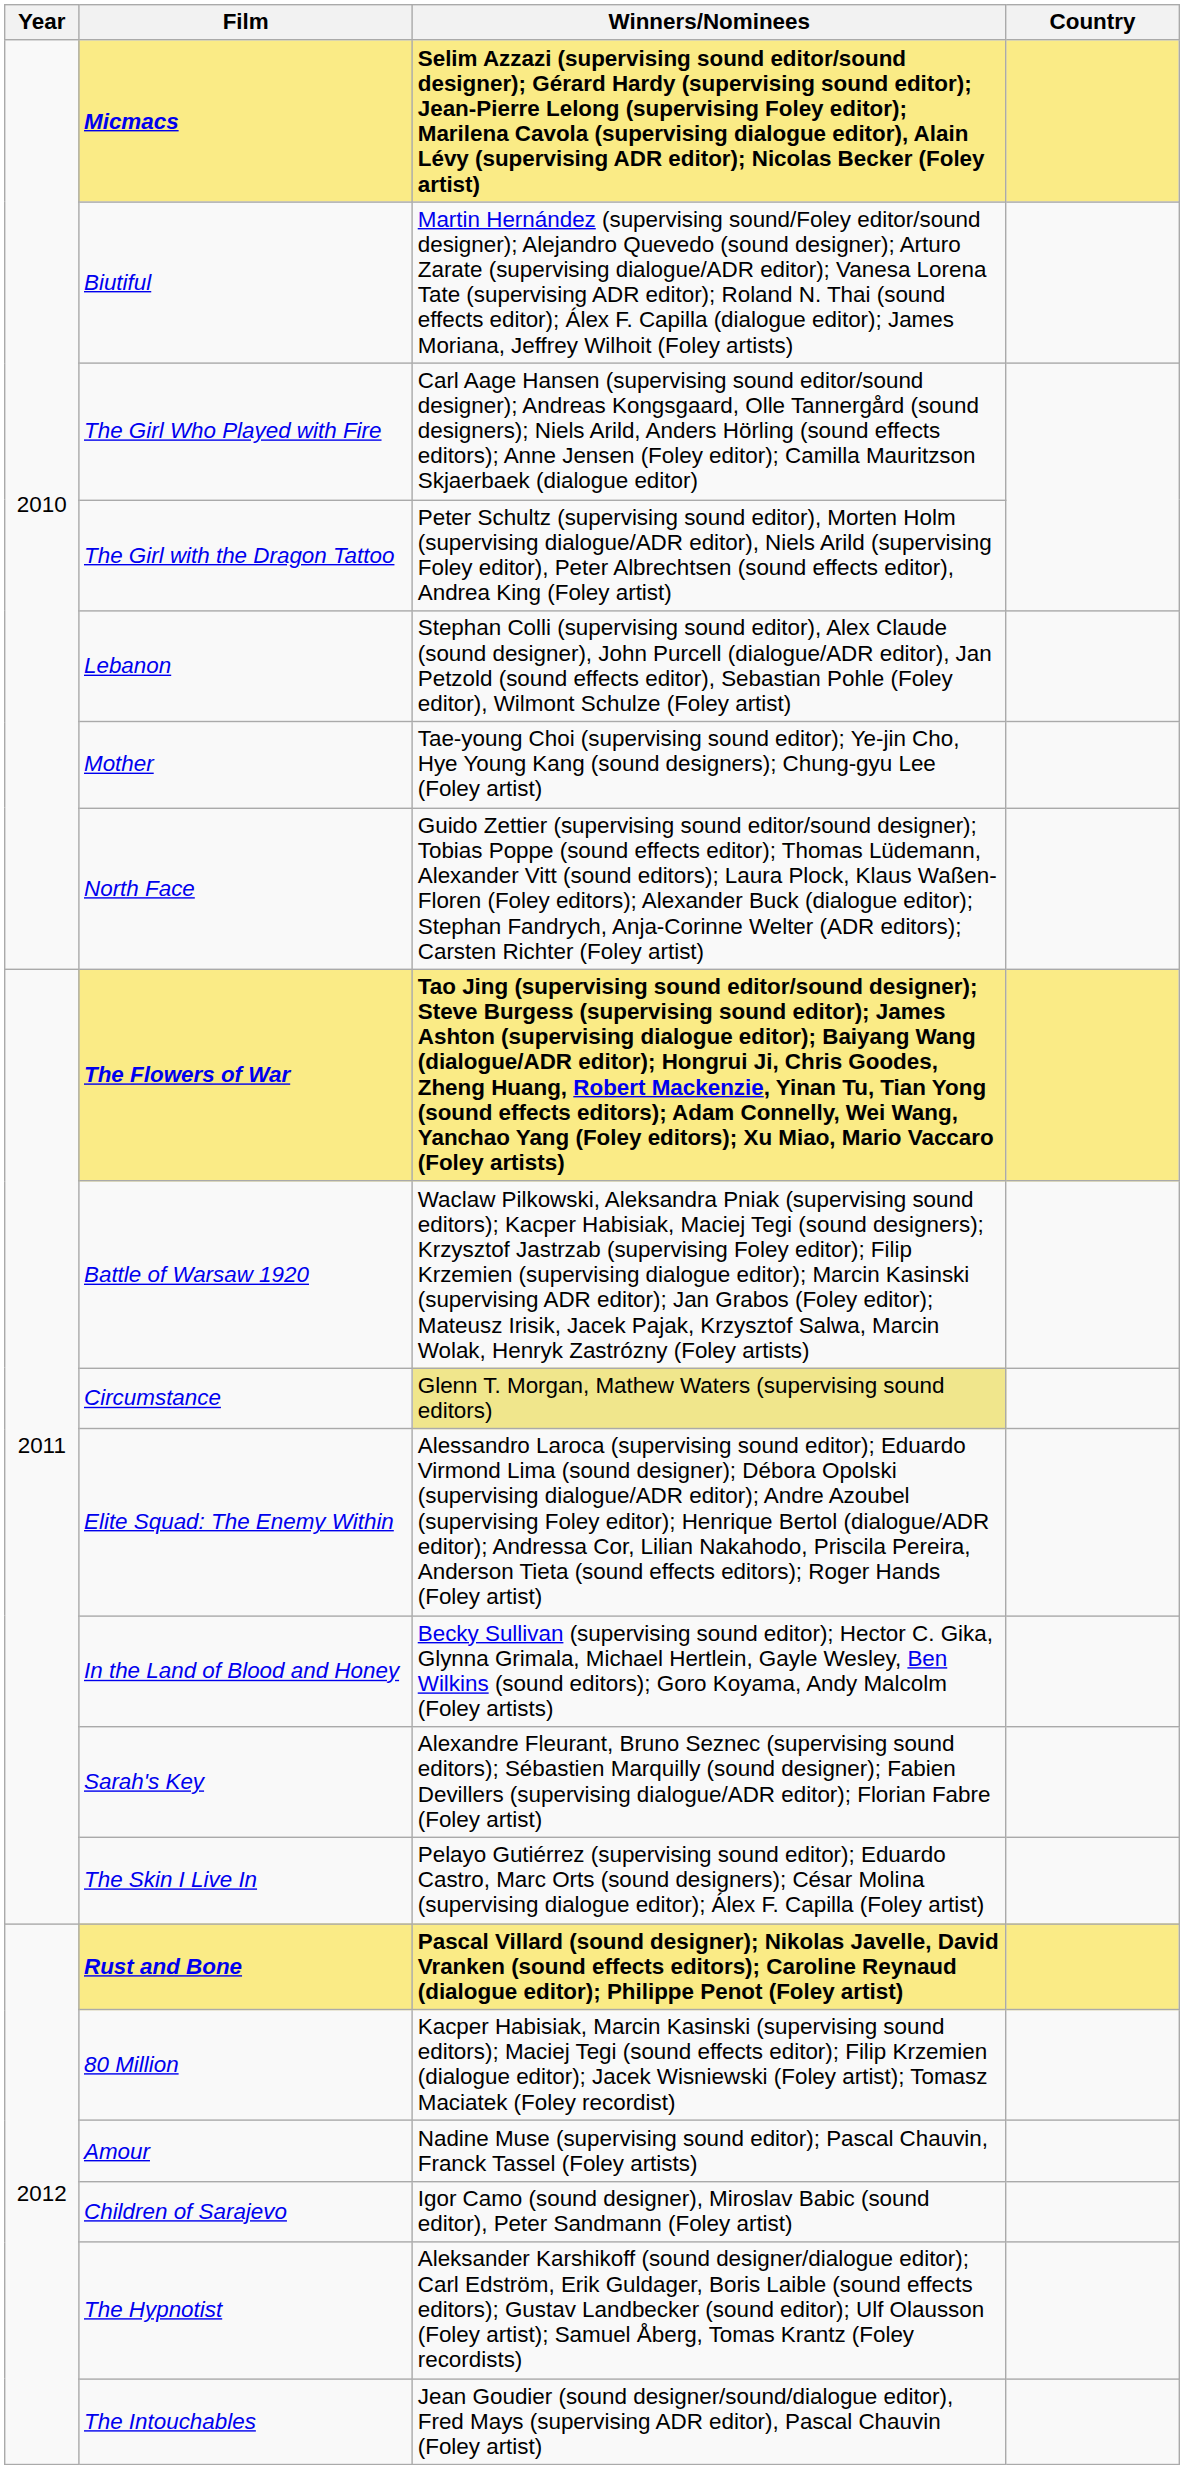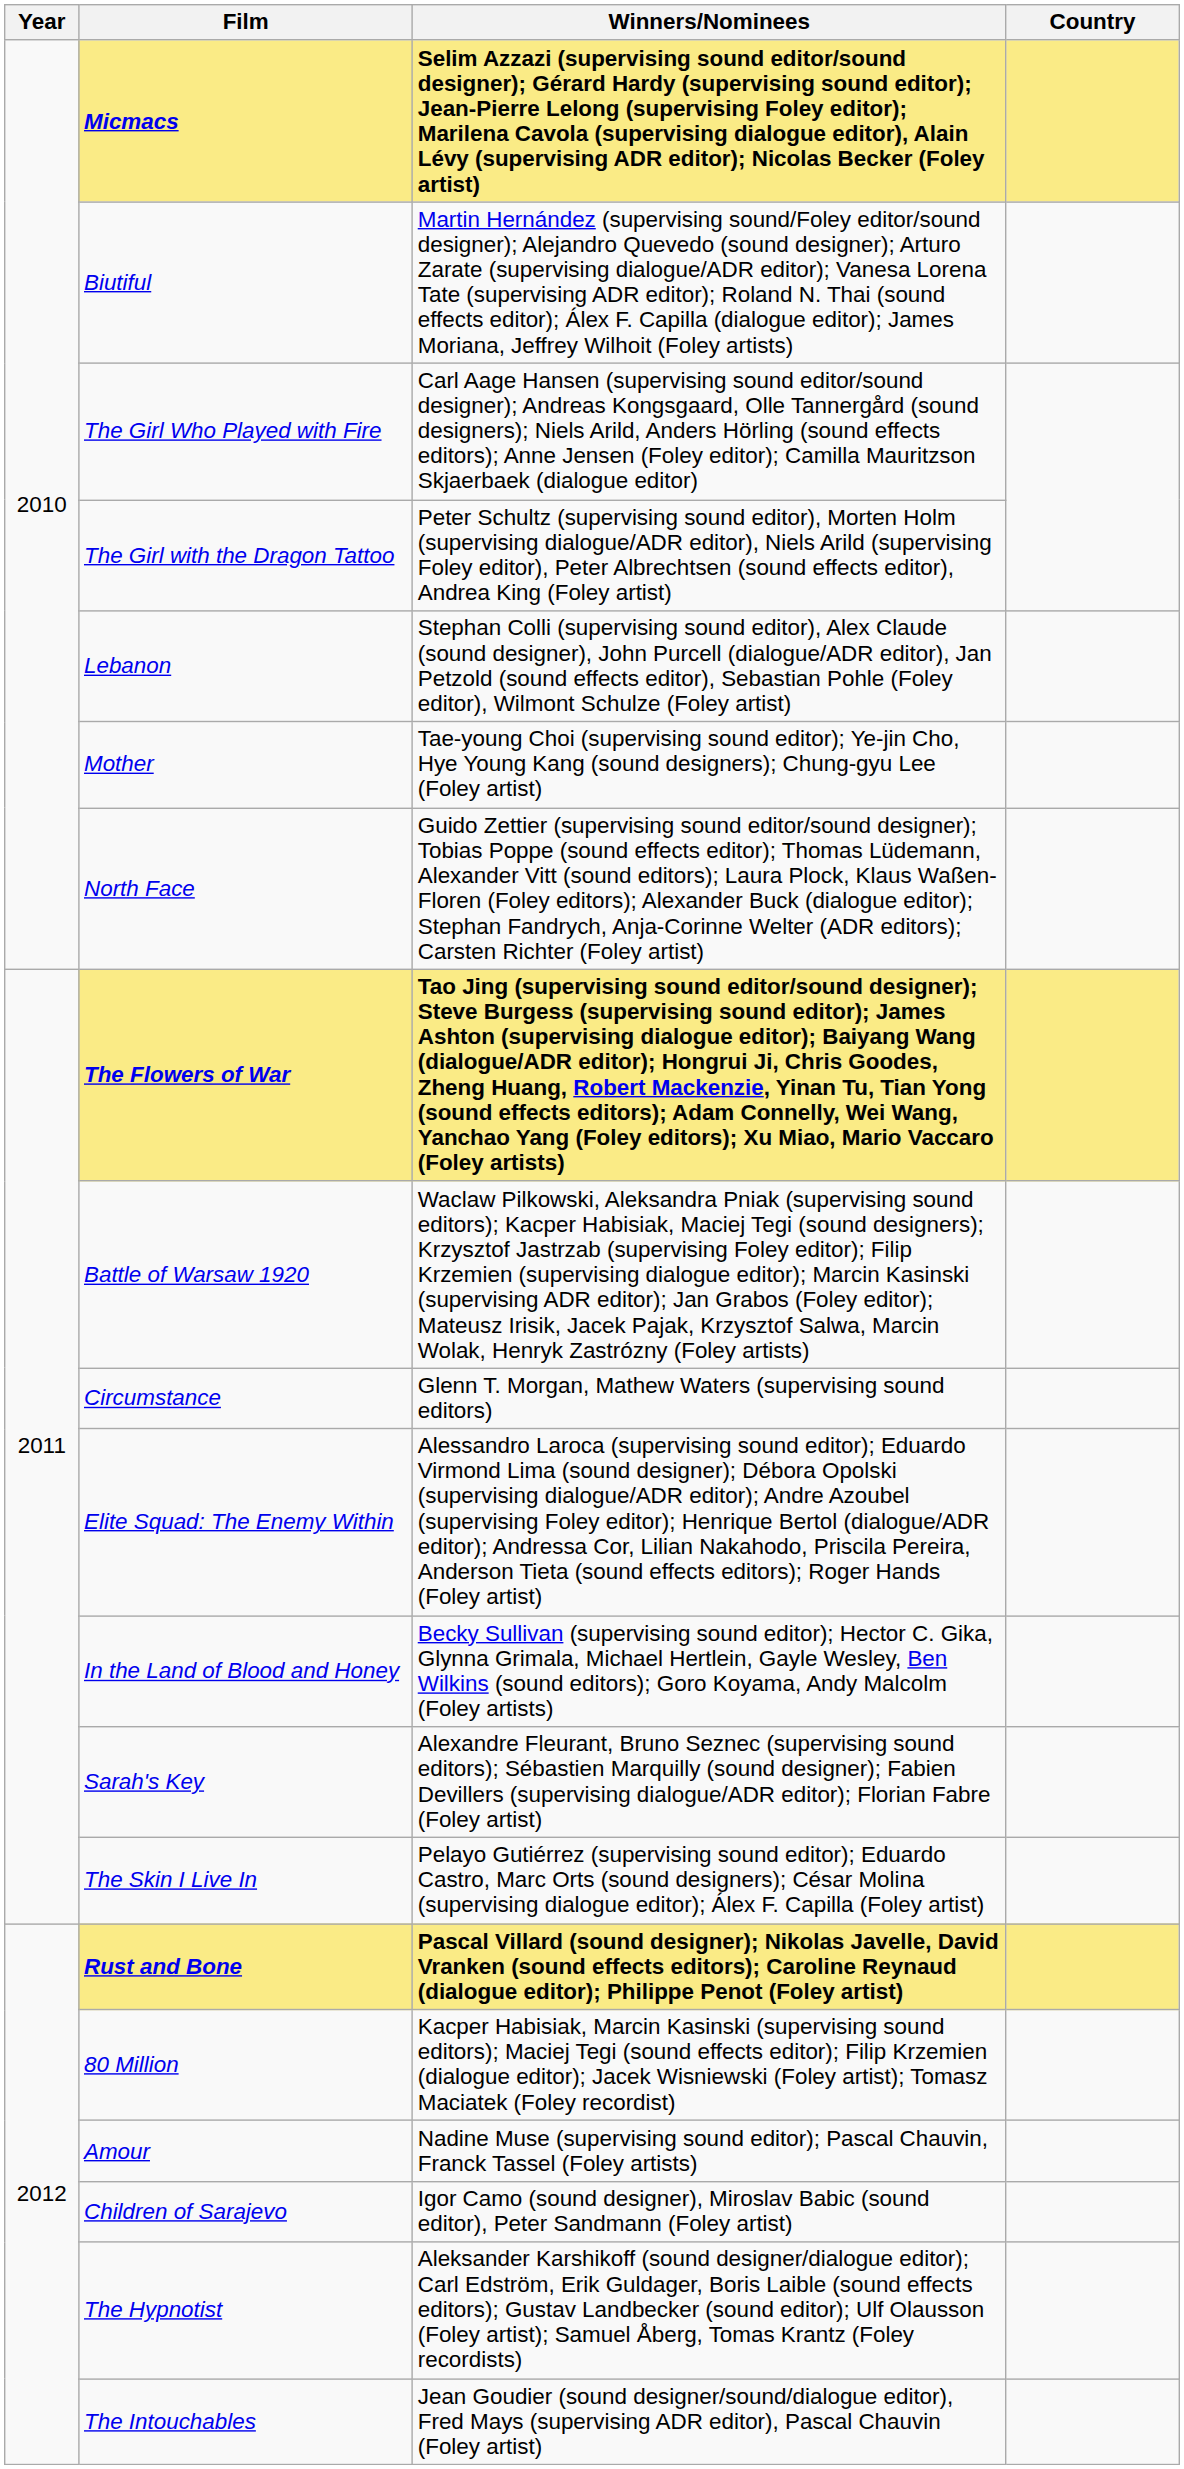(681, 1398) khaki background -> (681, 1398) no background
